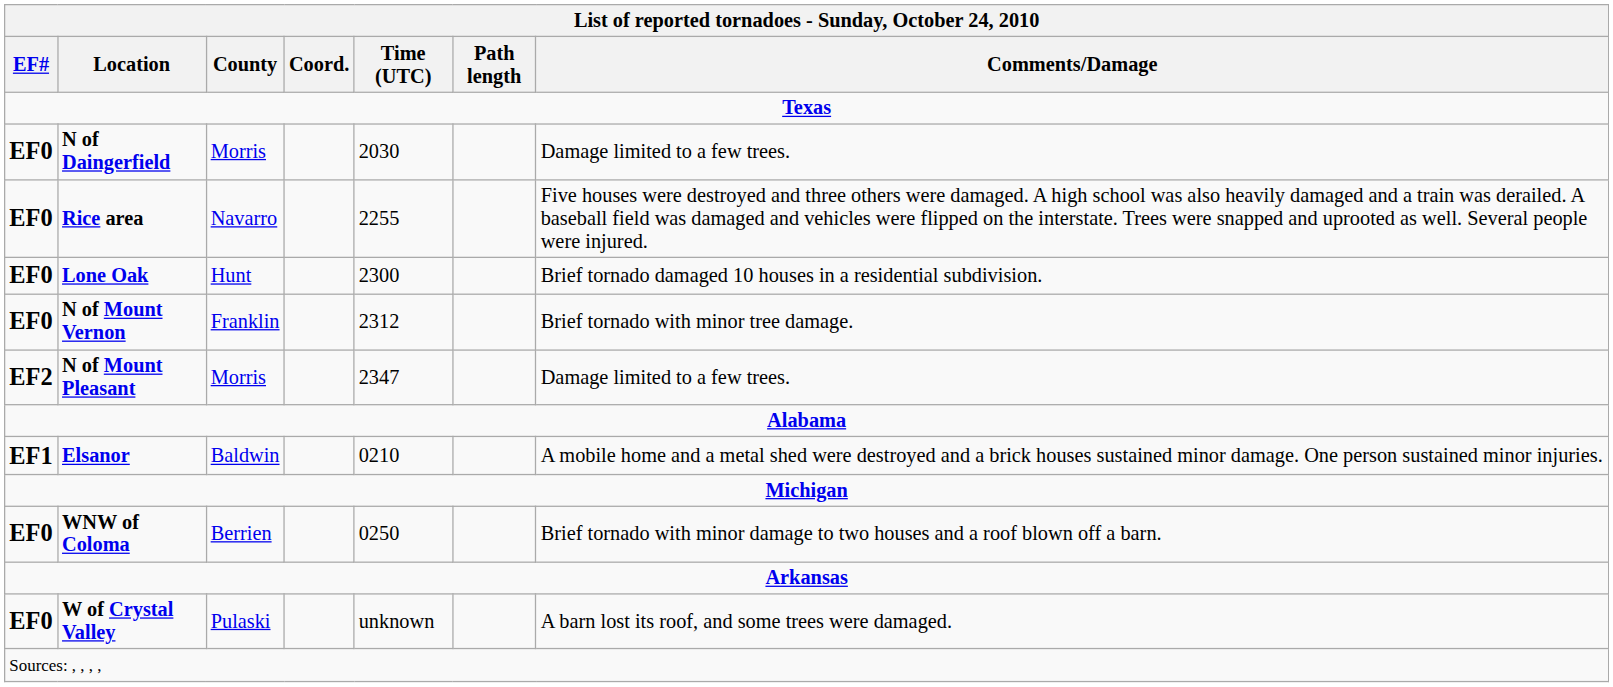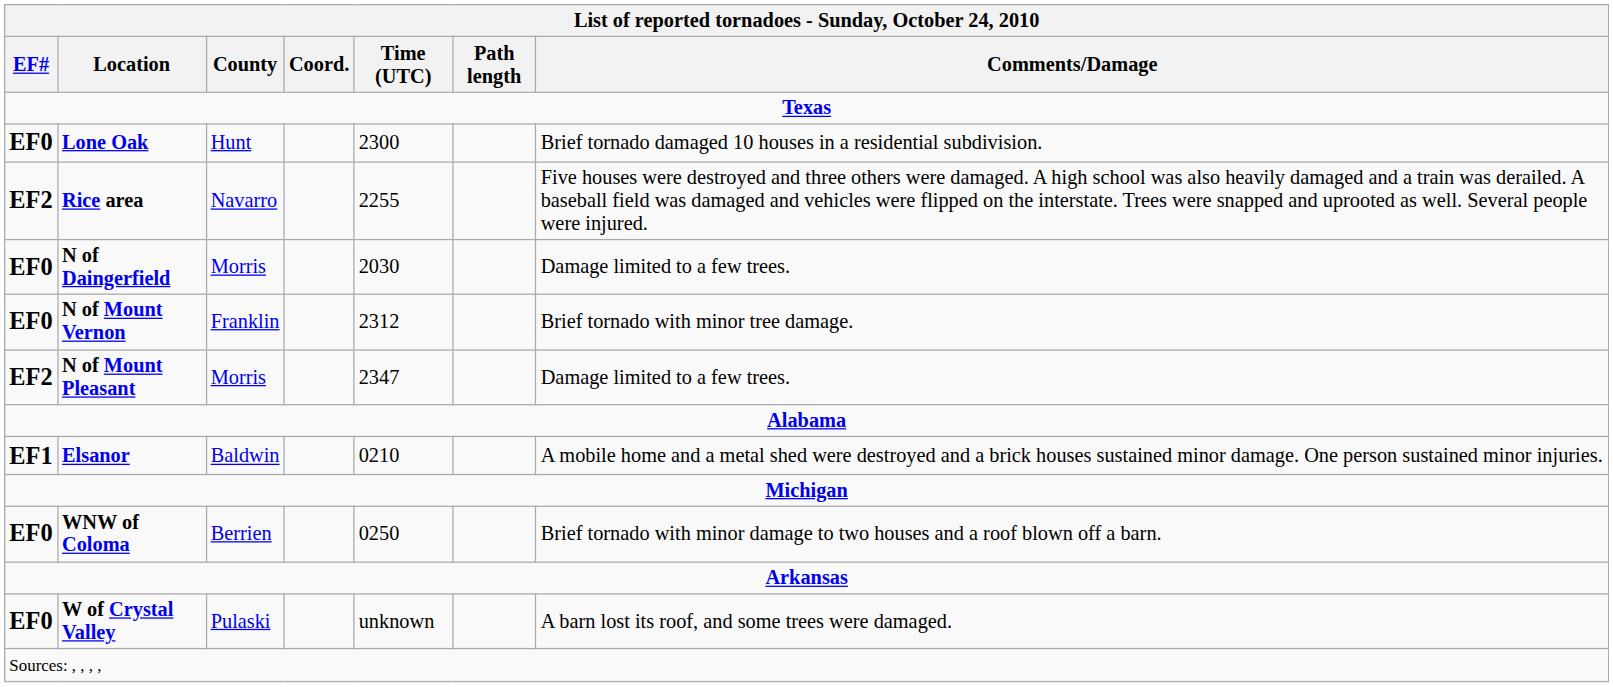rows swapped: (116, 151) <-> (105, 275)
(31, 218) EF0 -> (31, 200) EF2
